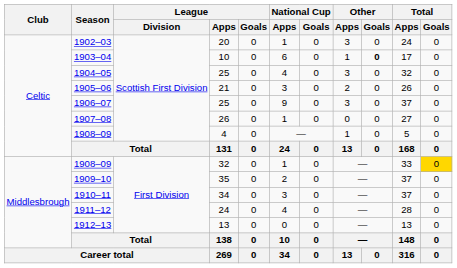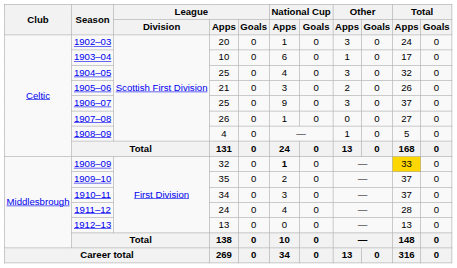(377, 57) bold -> (377, 57) normal
(284, 164) normal -> (284, 164) bold
(407, 164) no background -> (407, 164) gold background
(436, 164) gold background -> (436, 164) no background
